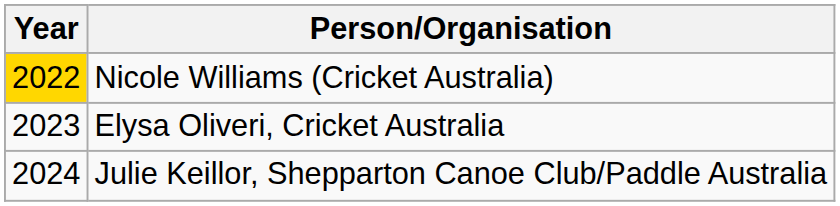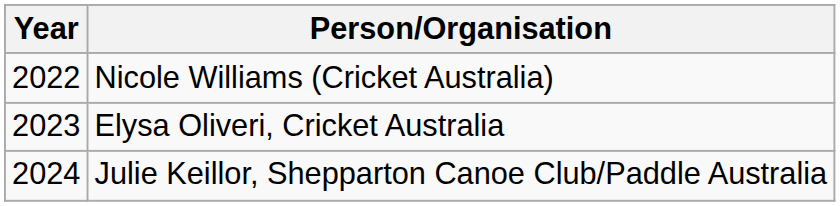(46, 77) gold background -> (46, 77) no background
